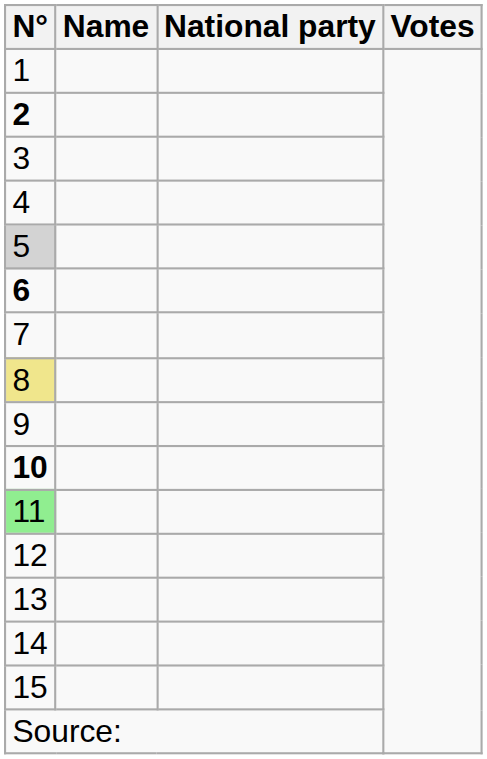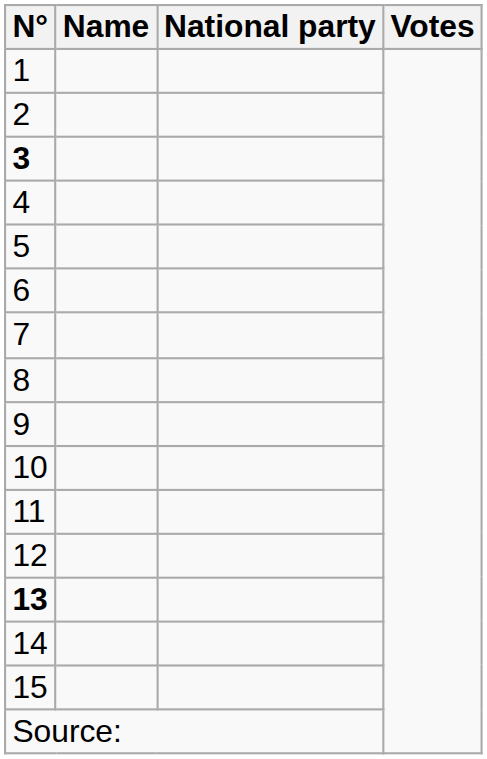(21, 114) bold -> (21, 114) normal
(21, 158) normal -> (21, 158) bold
(21, 246) lightgrey background -> (21, 246) no background
(21, 290) bold -> (21, 290) normal
(21, 378) khaki background -> (21, 378) no background
(30, 466) bold -> (30, 466) normal
(29, 510) lightgreen background -> (29, 510) no background
(30, 598) normal -> (30, 598) bold
